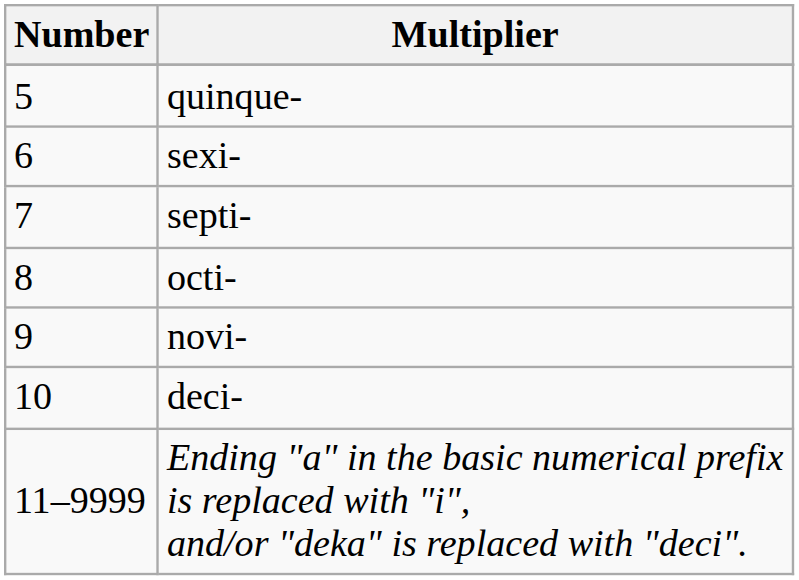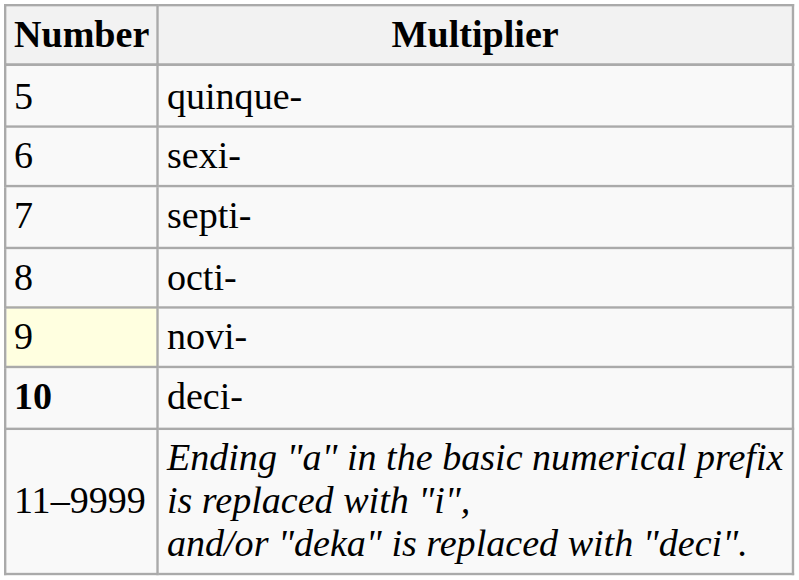(23, 336) no background -> (23, 336) lightyellow background
(33, 397) normal -> (33, 397) bold
